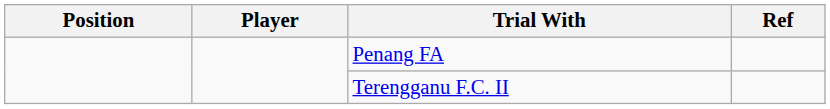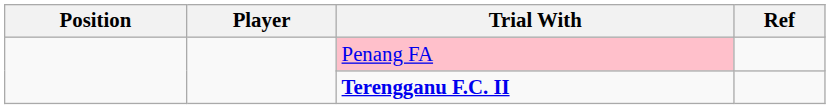(398, 53) no background -> (387, 53) pink background
(431, 86) normal -> (426, 86) bold
